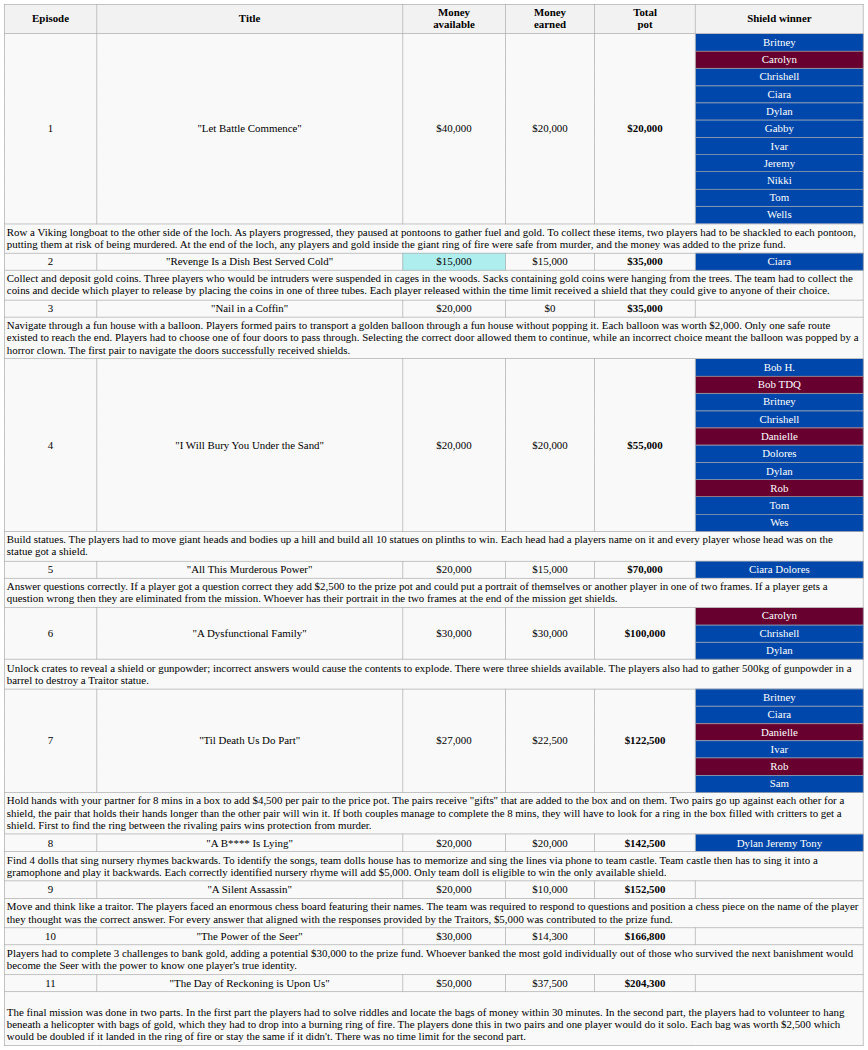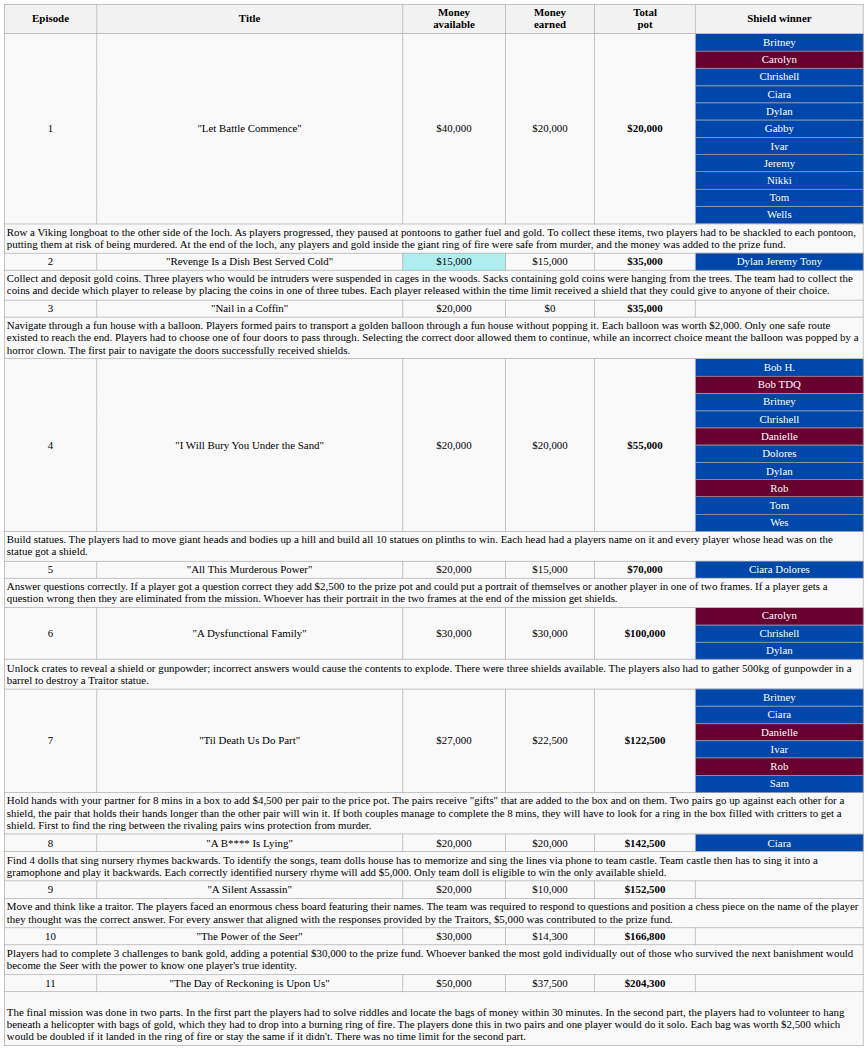(779, 261) Ciara -> (779, 261) Dylan Jeremy Tony
(779, 842) Dylan Jeremy Tony -> (779, 842) Ciara
